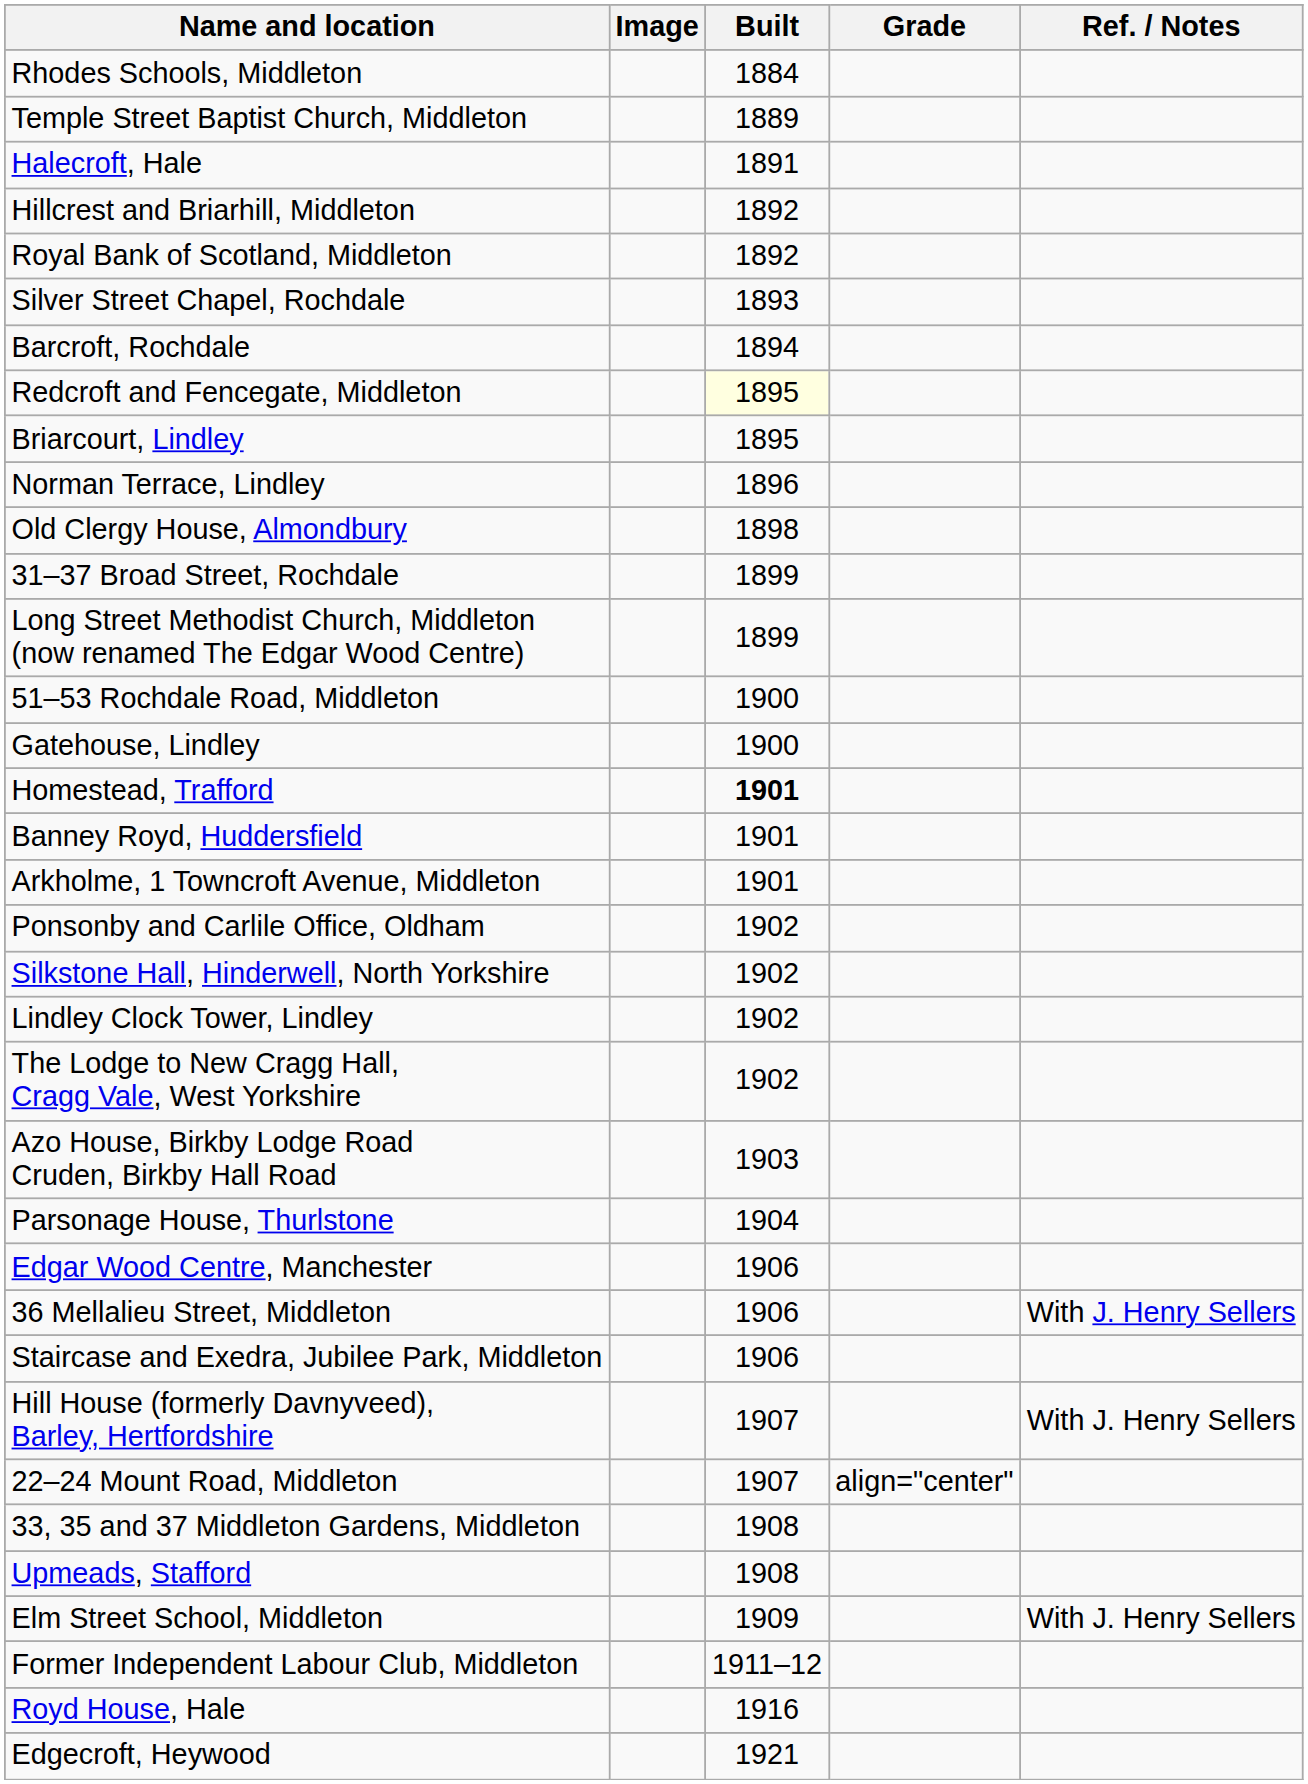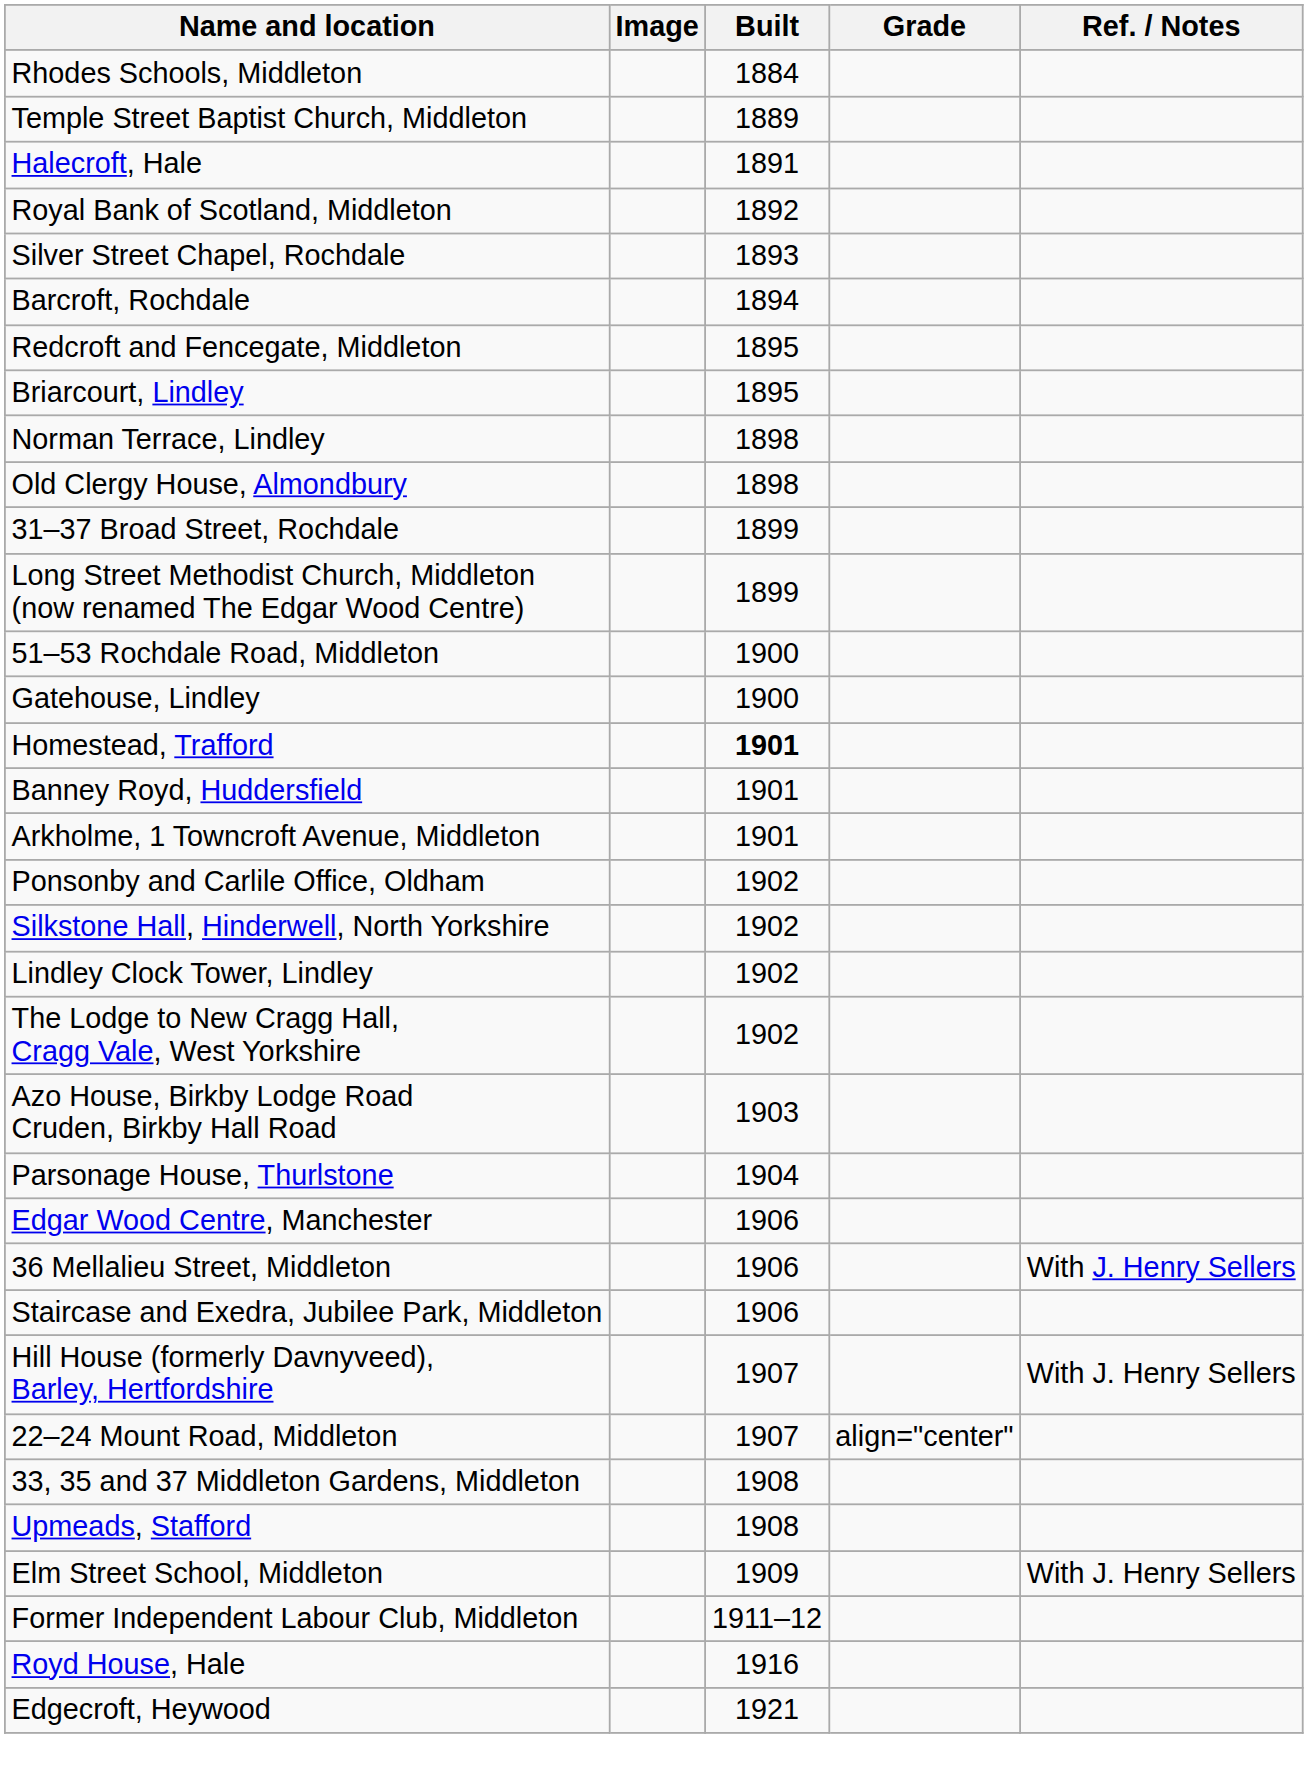- row: (213, 210)
(767, 392) lightyellow background -> (767, 347) no background
(767, 484) 1896 -> (767, 438) 1898
